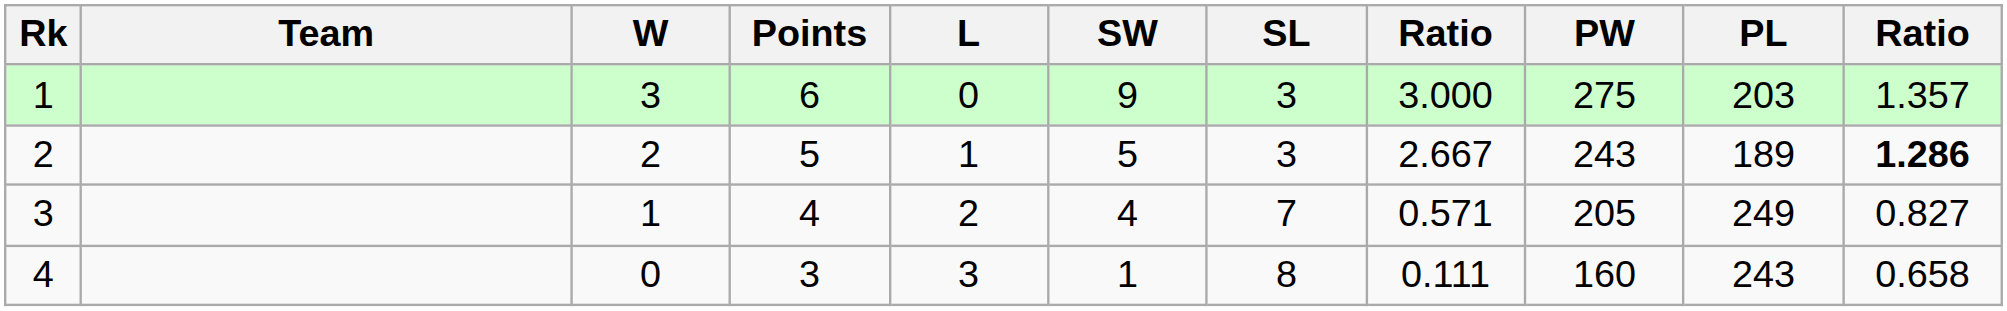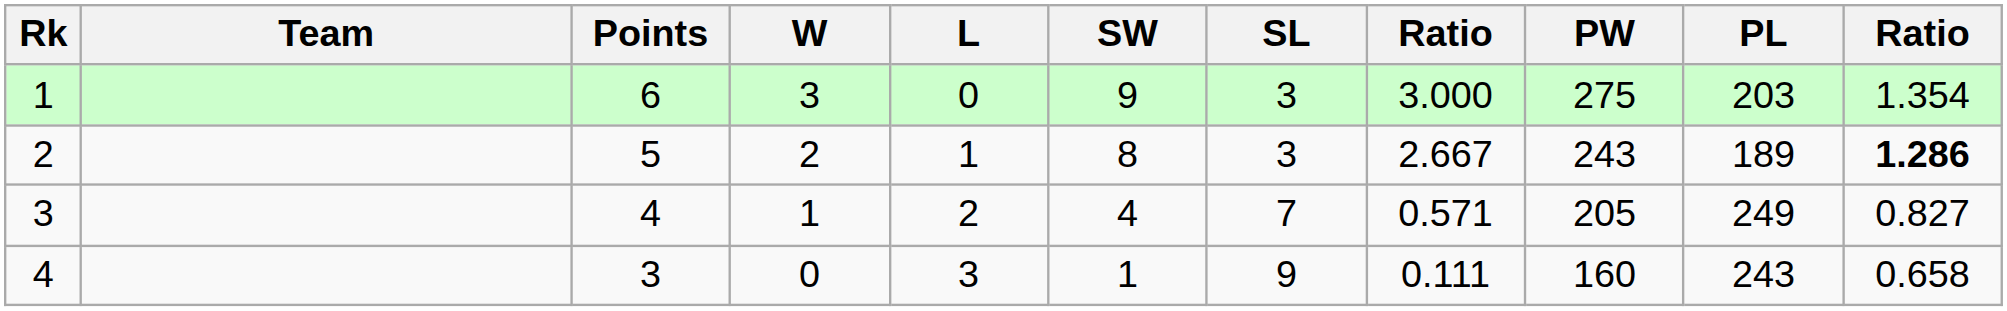columns swapped: (809, 34) <-> (650, 34)
(1923, 94) 1.357 -> (1923, 94) 1.354
(1128, 154) 5 -> (1128, 154) 8
(1287, 273) 8 -> (1287, 273) 9
